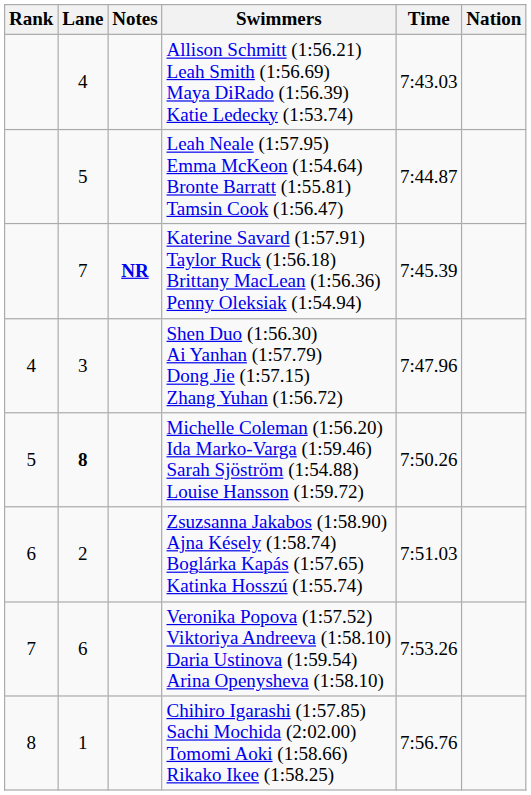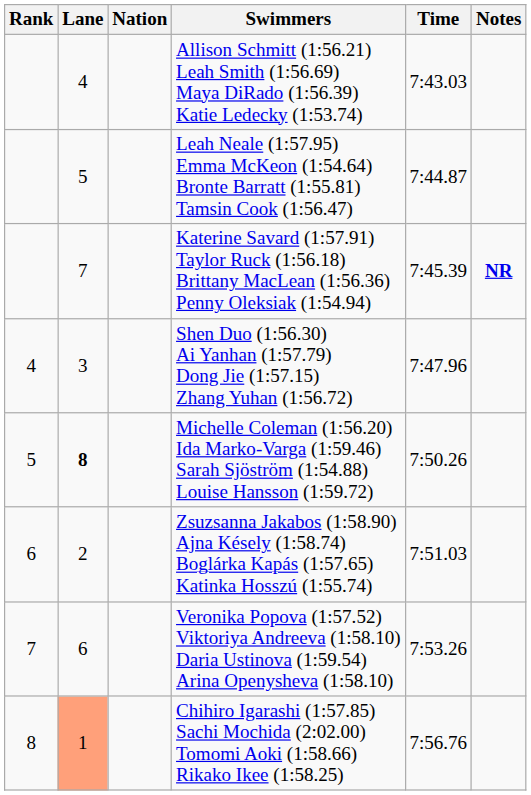columns swapped: (494, 19) <-> (135, 19)
(83, 743) no background -> (83, 743) lightsalmon background
